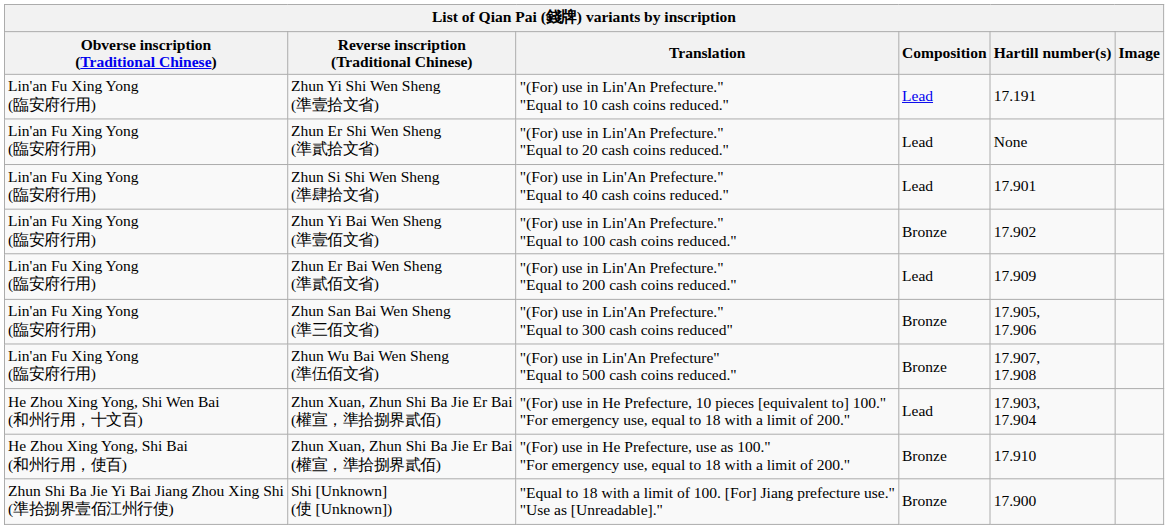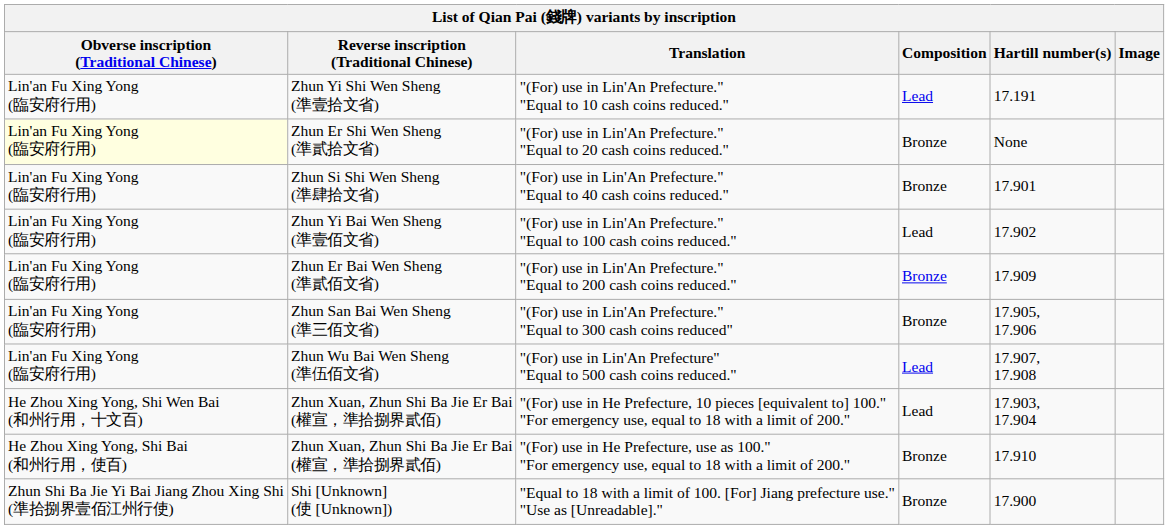(73, 140) no background -> (73, 140) lightyellow background
(918, 141) Lead -> (924, 141) Bronze
(918, 186) Lead -> (924, 186) Bronze
(924, 231) Bronze -> (918, 231) Lead
(918, 276) Lead -> (924, 276) Bronze
(924, 366) Bronze -> (918, 366) Lead
